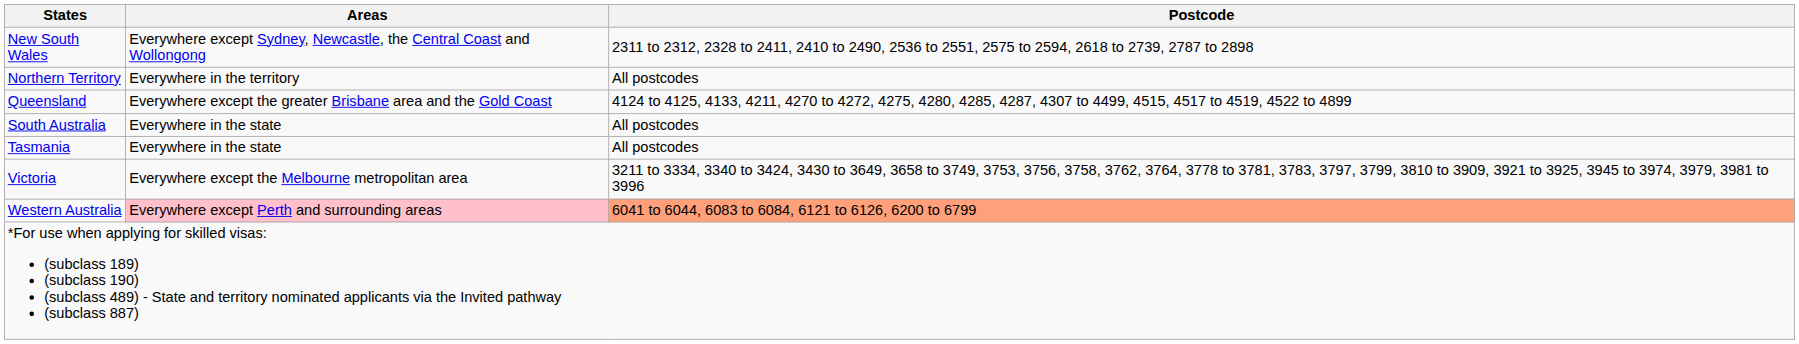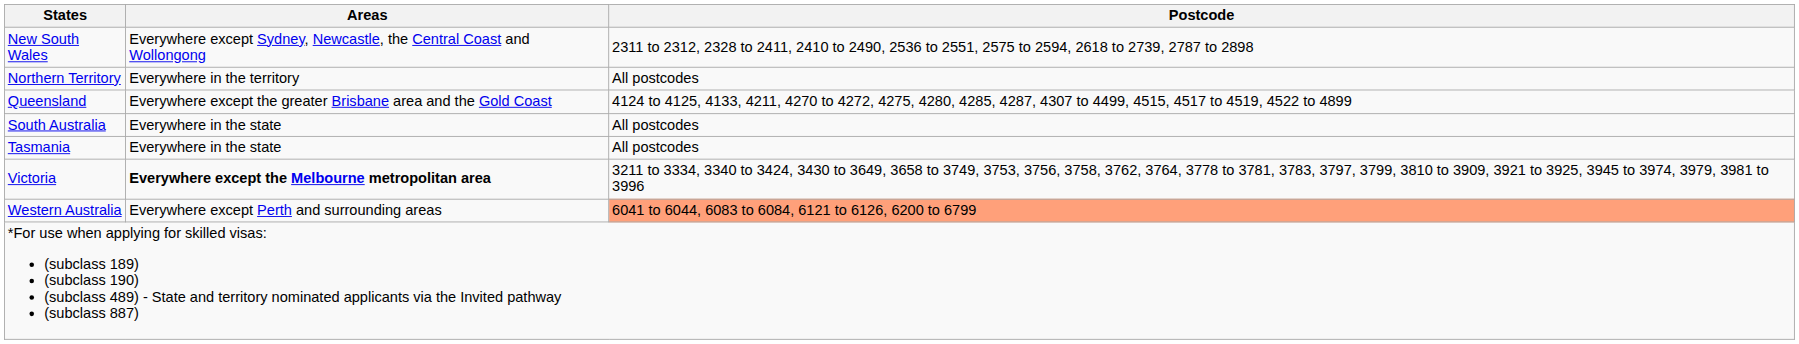(298, 179) normal -> (310, 179) bold
(285, 210) pink background -> (285, 210) no background
